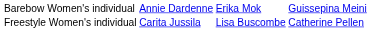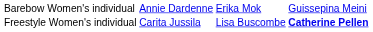(326, 22) normal -> (328, 22) bold
